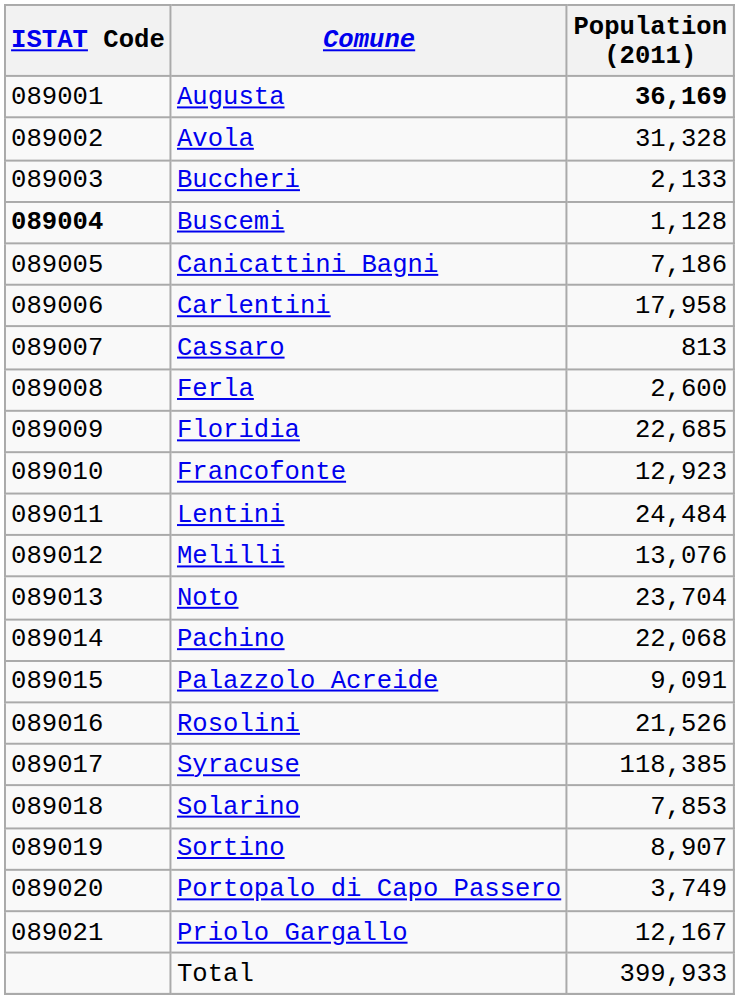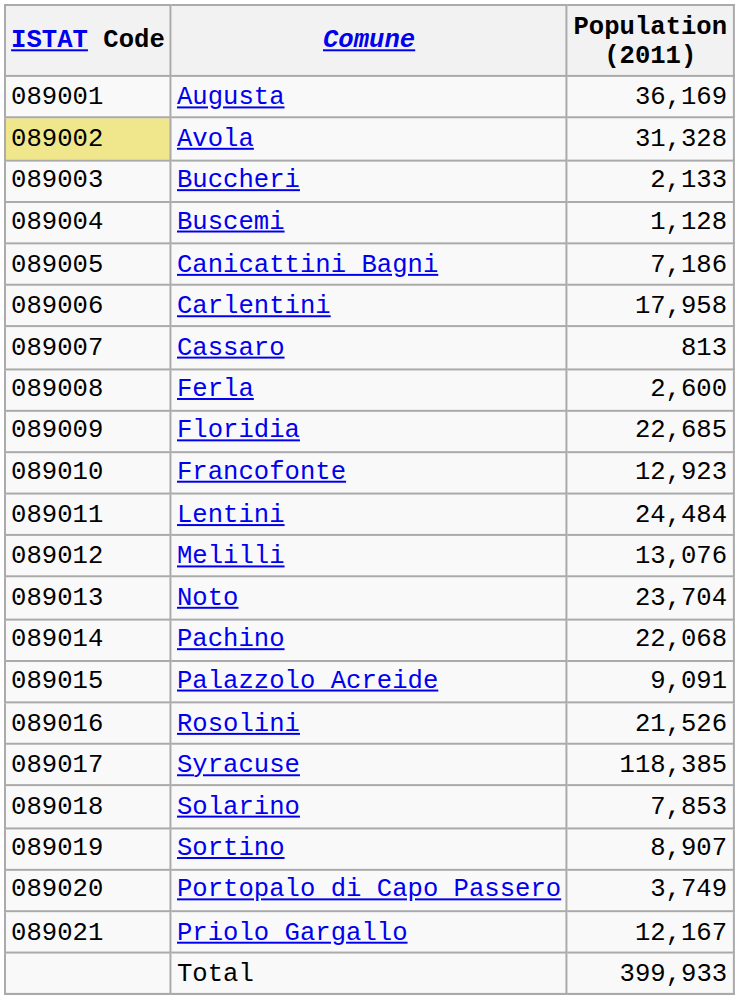(681, 97) bold -> (681, 97) normal
(57, 139) no background -> (57, 139) khaki background
(57, 222) bold -> (57, 222) normal
